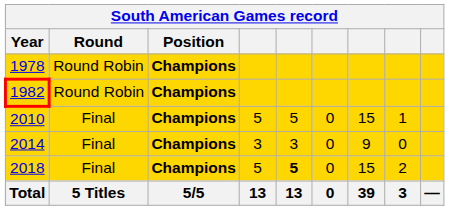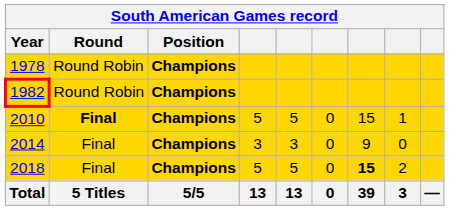(98, 118) normal -> (98, 118) bold
(294, 168) bold -> (294, 168) normal
(366, 168) normal -> (366, 168) bold
